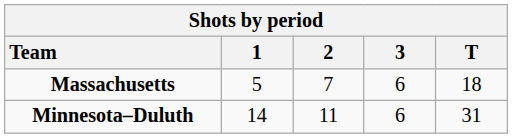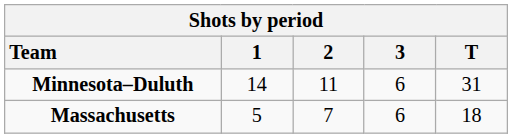rows swapped: (113, 84) <-> (113, 116)
